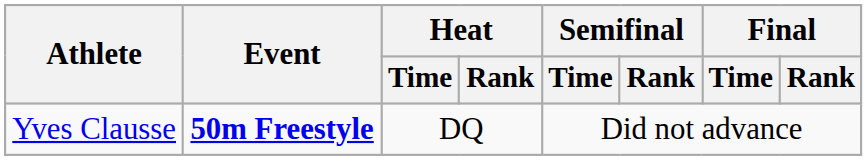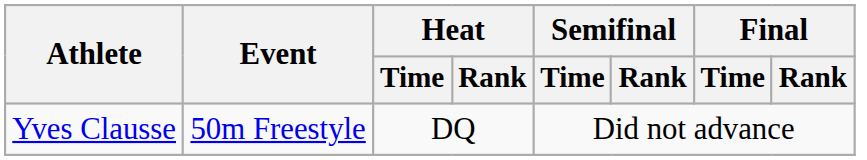(282, 129) bold -> (278, 129) normal
